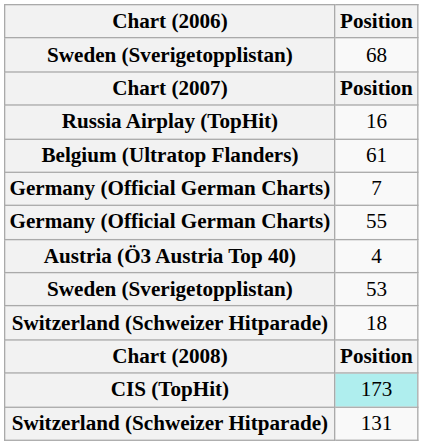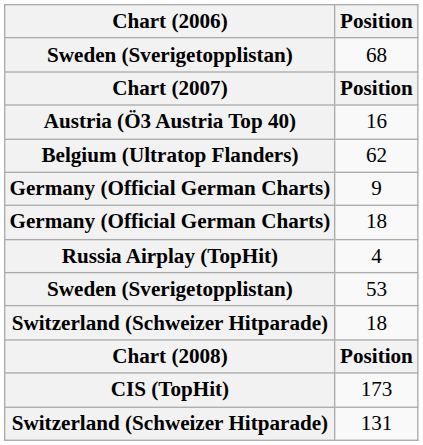(170, 121) Russia Airplay (TopHit) -> (170, 121) Austria (Ö3 Austria Top 40)
(376, 155) 61 -> (376, 155) 62
(376, 188) 7 -> (376, 188) 9
(376, 222) 55 -> (376, 222) 18
(170, 255) Austria (Ö3 Austria Top 40) -> (170, 255) Russia Airplay (TopHit)
(376, 389) paleturquoise background -> (376, 389) no background
